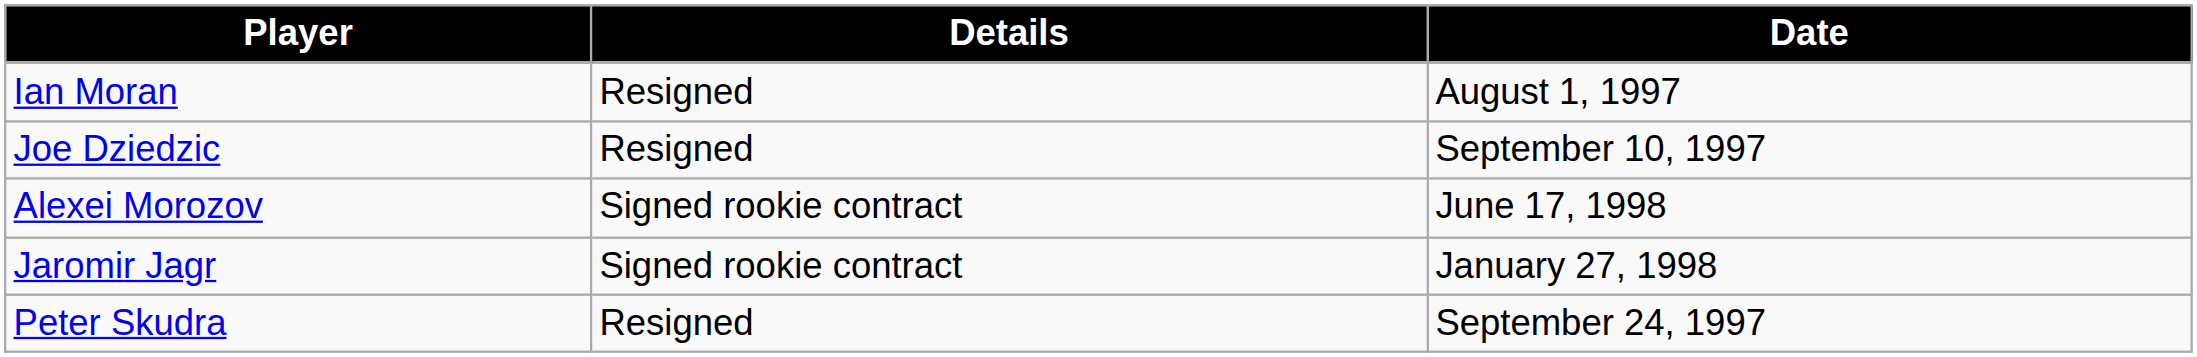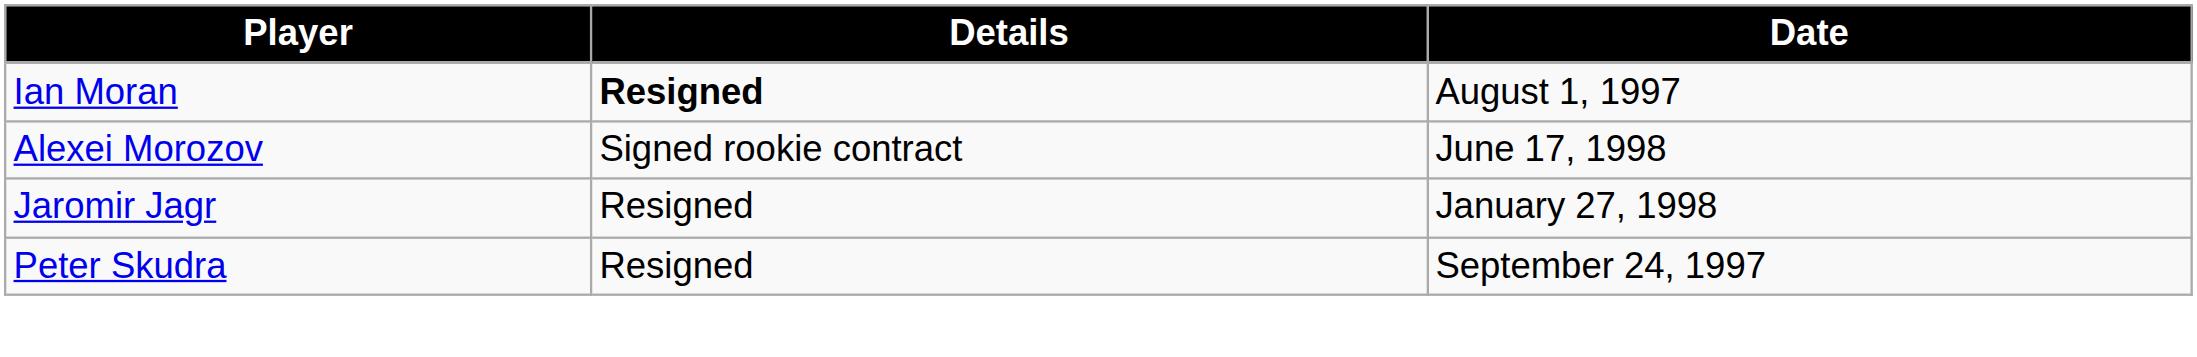(677, 91) normal -> (682, 91) bold
- row: (117, 149)
(781, 264) Signed rookie contract -> (677, 206) Resigned
